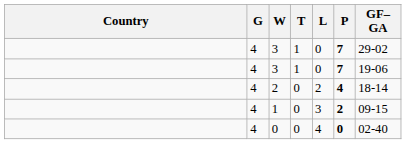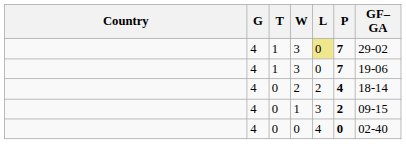columns swapped: (280, 21) <-> (301, 21)
(318, 48) no background -> (318, 48) khaki background
